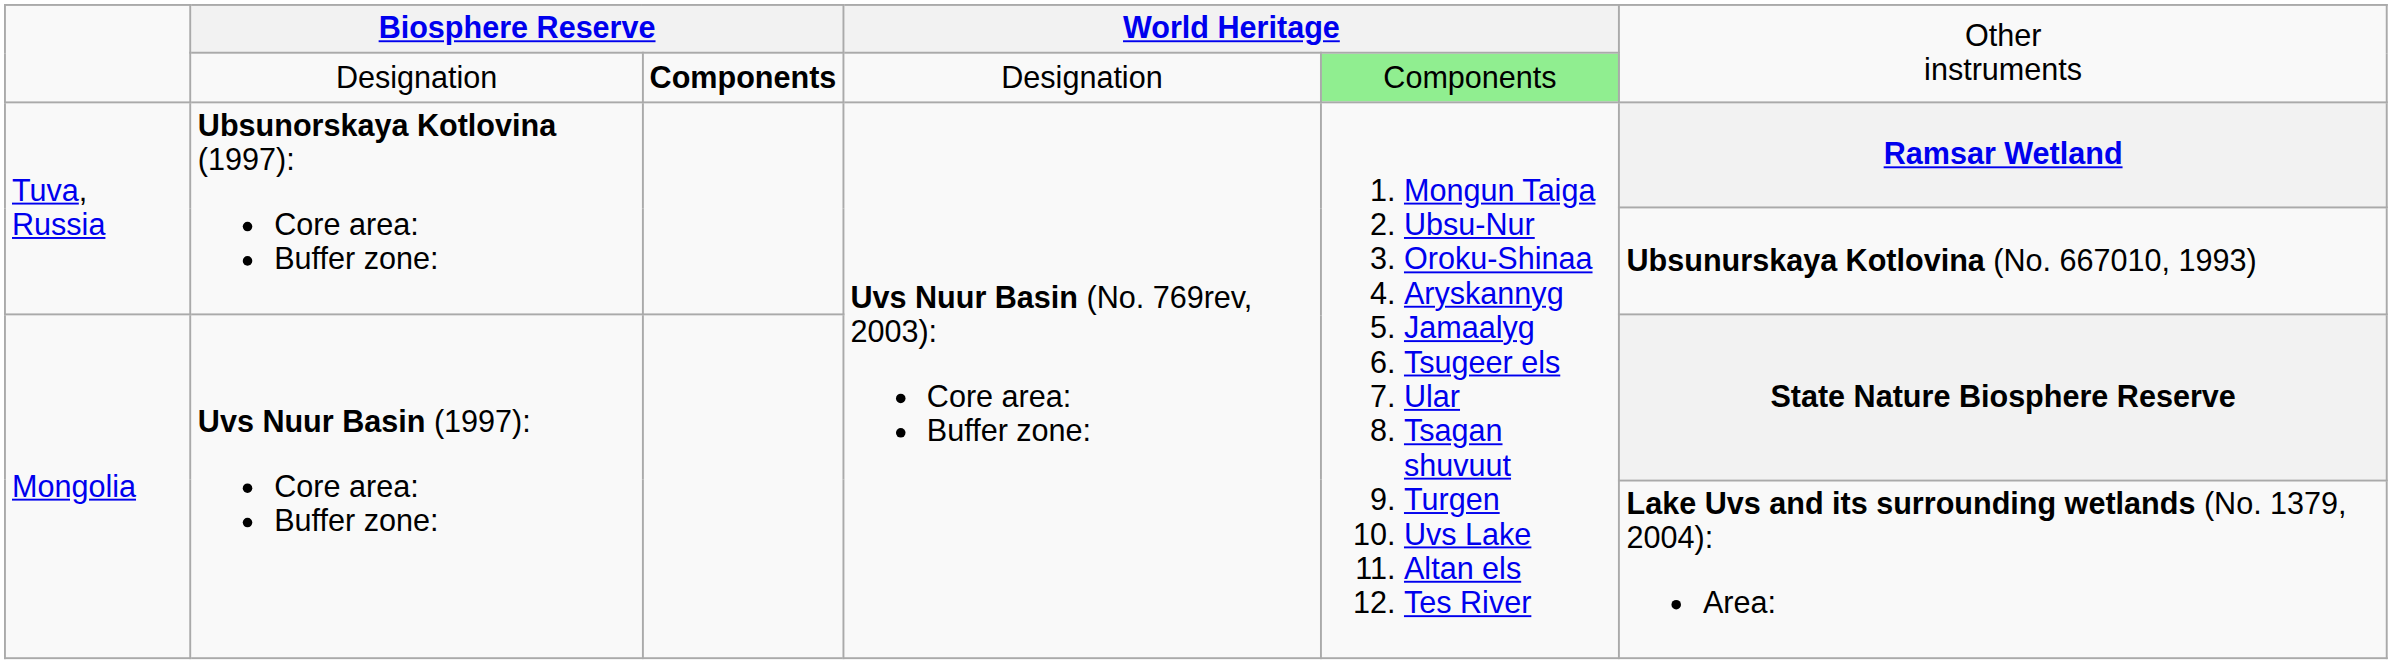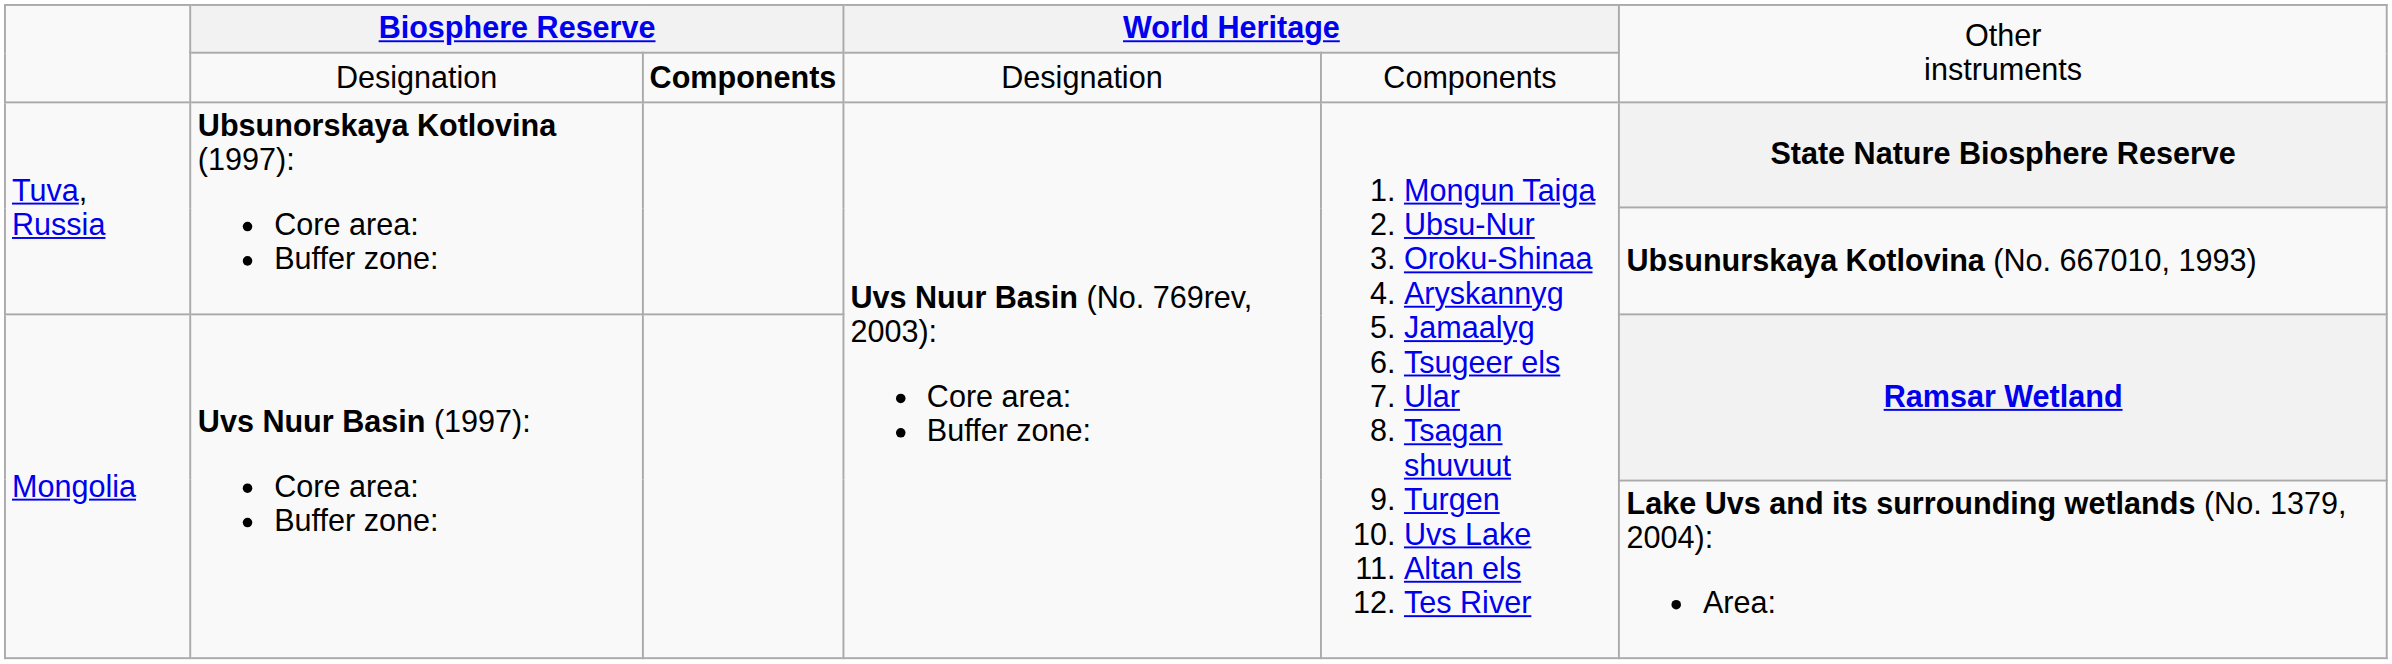(1470, 77) lightgreen background -> (1470, 77) no background
(2003, 154) Ramsar Wetland -> (2003, 154) State Nature Biosphere Reserve
(2003, 396) State Nature Biosphere Reserve -> (2003, 396) Ramsar Wetland
